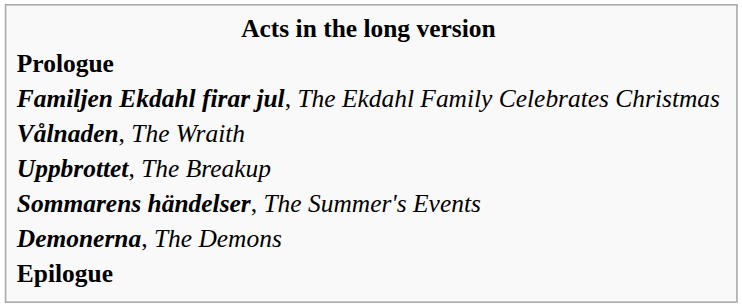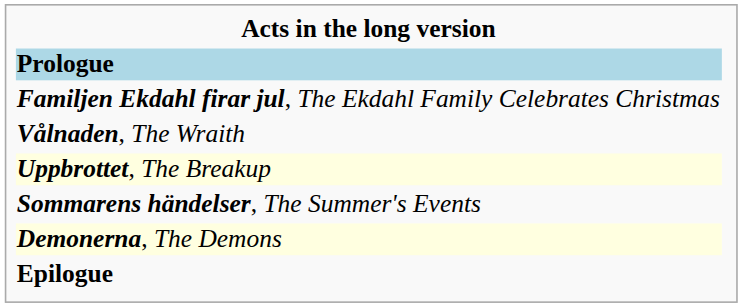(65, 64) no background -> (65, 64) lightblue background
(144, 169) no background -> (144, 169) lightyellow background
(149, 239) no background -> (149, 239) lightyellow background
